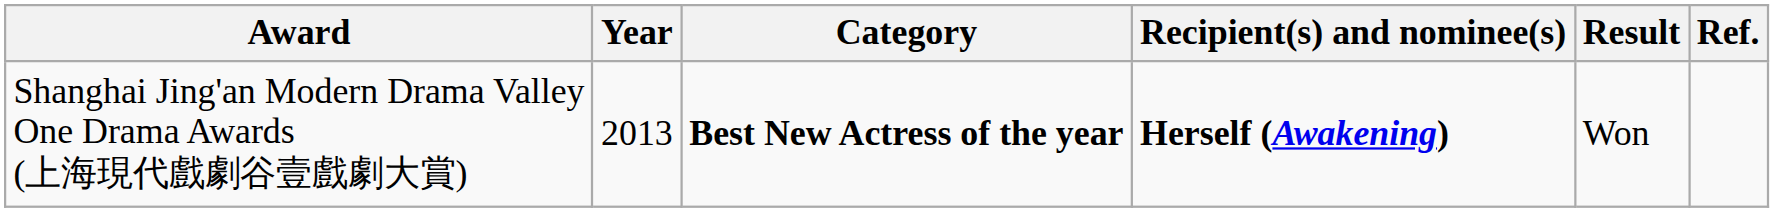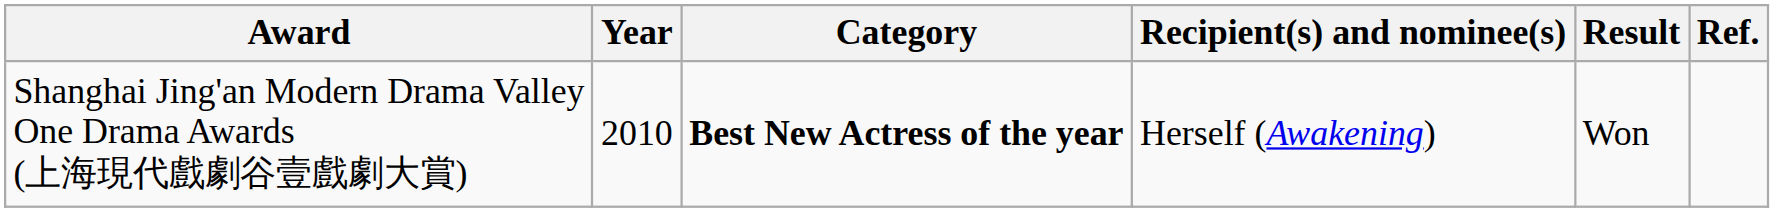(637, 133) 2013 -> (637, 133) 2010
(1295, 133) bold -> (1288, 133) normal
